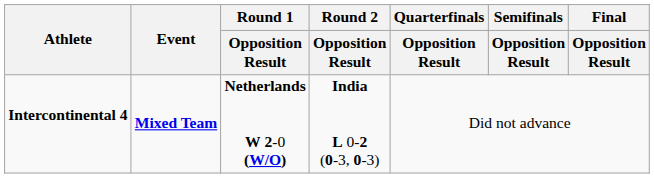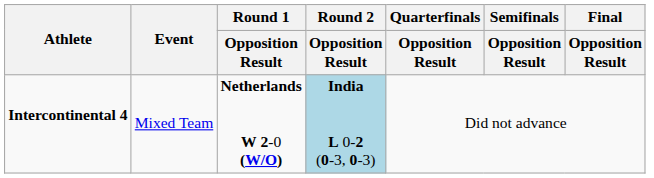(176, 124) bold -> (174, 124) normal
(350, 124) no background -> (346, 124) lightblue background
